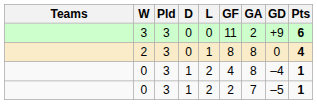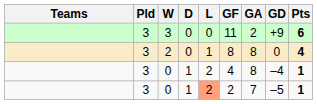columns swapped: (166, 14) <-> (144, 14)
(209, 90) no background -> (209, 90) lightsalmon background
